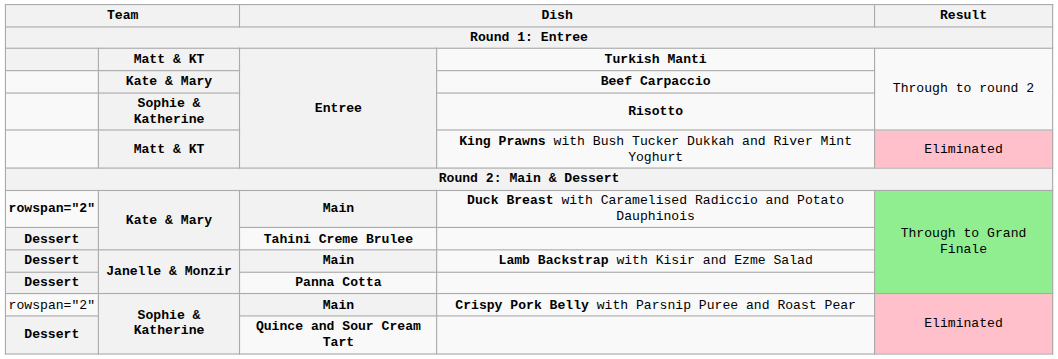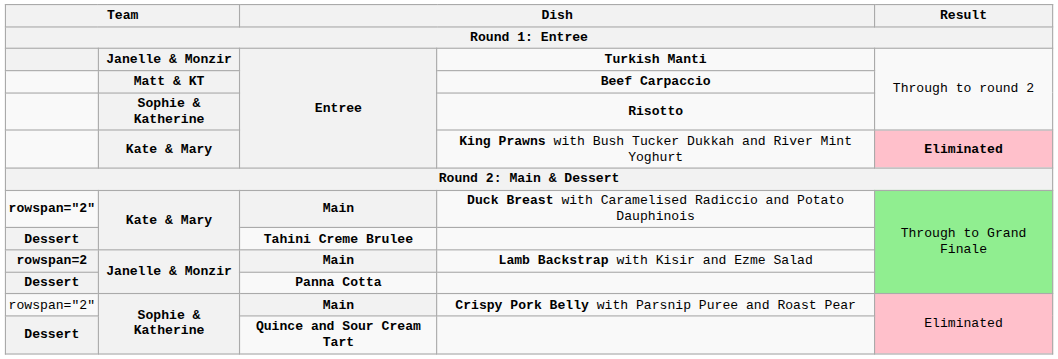(169, 59) Matt & KT -> (169, 59) Janelle & Monzir
(169, 81) Kate & Mary -> (169, 81) Matt & KT
(169, 149) Matt & KT -> (169, 149) Kate & Mary
(964, 149) normal -> (964, 149) bold
(52, 260) Dessert -> (52, 260) rowspan=2
